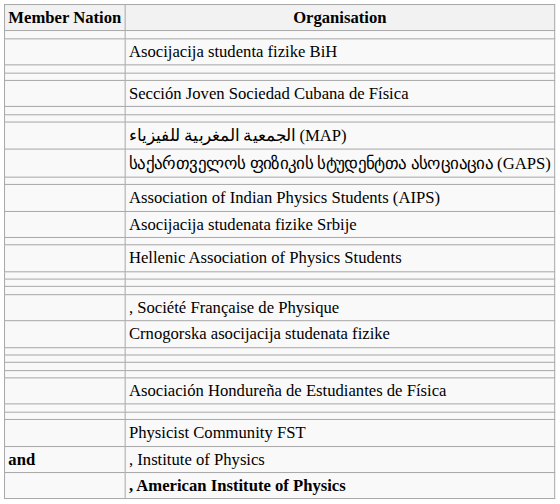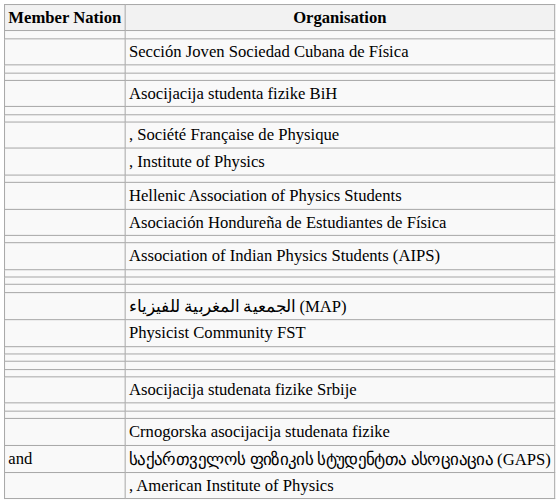(233, 51) Asocijacija studenta fizike BiH -> (269, 51) Sección Joven Sociedad Cubana de Física
(269, 93) Sección Joven Sociedad Cubana de Física -> (233, 93) Asocijacija studenta fizike BiH
(238, 136) الجمعية المغربية للفيزياء (MAP) -> (234, 135) , Société Française de Physique
(340, 163) საქართველოს ფიზიკის სტუდენტთა ასოციაცია (GAPS) -> (197, 161) , Institute of Physics
(284, 197) Association of Indian Physics Students (AIPS) -> (265, 195) Hellenic Association of Physics Students
(243, 224) Asocijacija studenata fizike Srbije -> (288, 222) Asociación Hondureña de Estudiantes de Física
(265, 258) Hellenic Association of Physics Students -> (284, 256) Association of Indian Physics Students (AIPS)
(234, 307) , Société Française de Physique -> (238, 306) الجمعية المغربية للفيزياء (MAP)
(259, 333) Crnogorska asocijacija studenata fizike -> (217, 332) Physicist Community FST
(288, 391) Asociación Hondureña de Estudiantes de Física -> (243, 390) Asocijacija studenata fizike Srbije
(217, 432) Physicist Community FST -> (259, 431) Crnogorska asocijacija studenata fizike
(22, 459) bold -> (20, 458) normal
(197, 459) , Institute of Physics -> (340, 459) საქართველოს ფიზიკის სტუდენტთა ასოციაცია (GAPS)
(237, 485) bold -> (231, 485) normal
